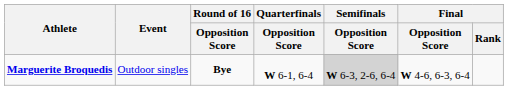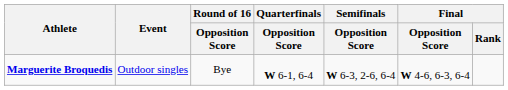(222, 70) bold -> (222, 70) normal
(361, 76) lightgrey background -> (361, 76) no background
